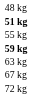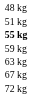(16, 21) bold -> (16, 21) normal
(16, 35) normal -> (16, 35) bold
(16, 48) bold -> (16, 48) normal
